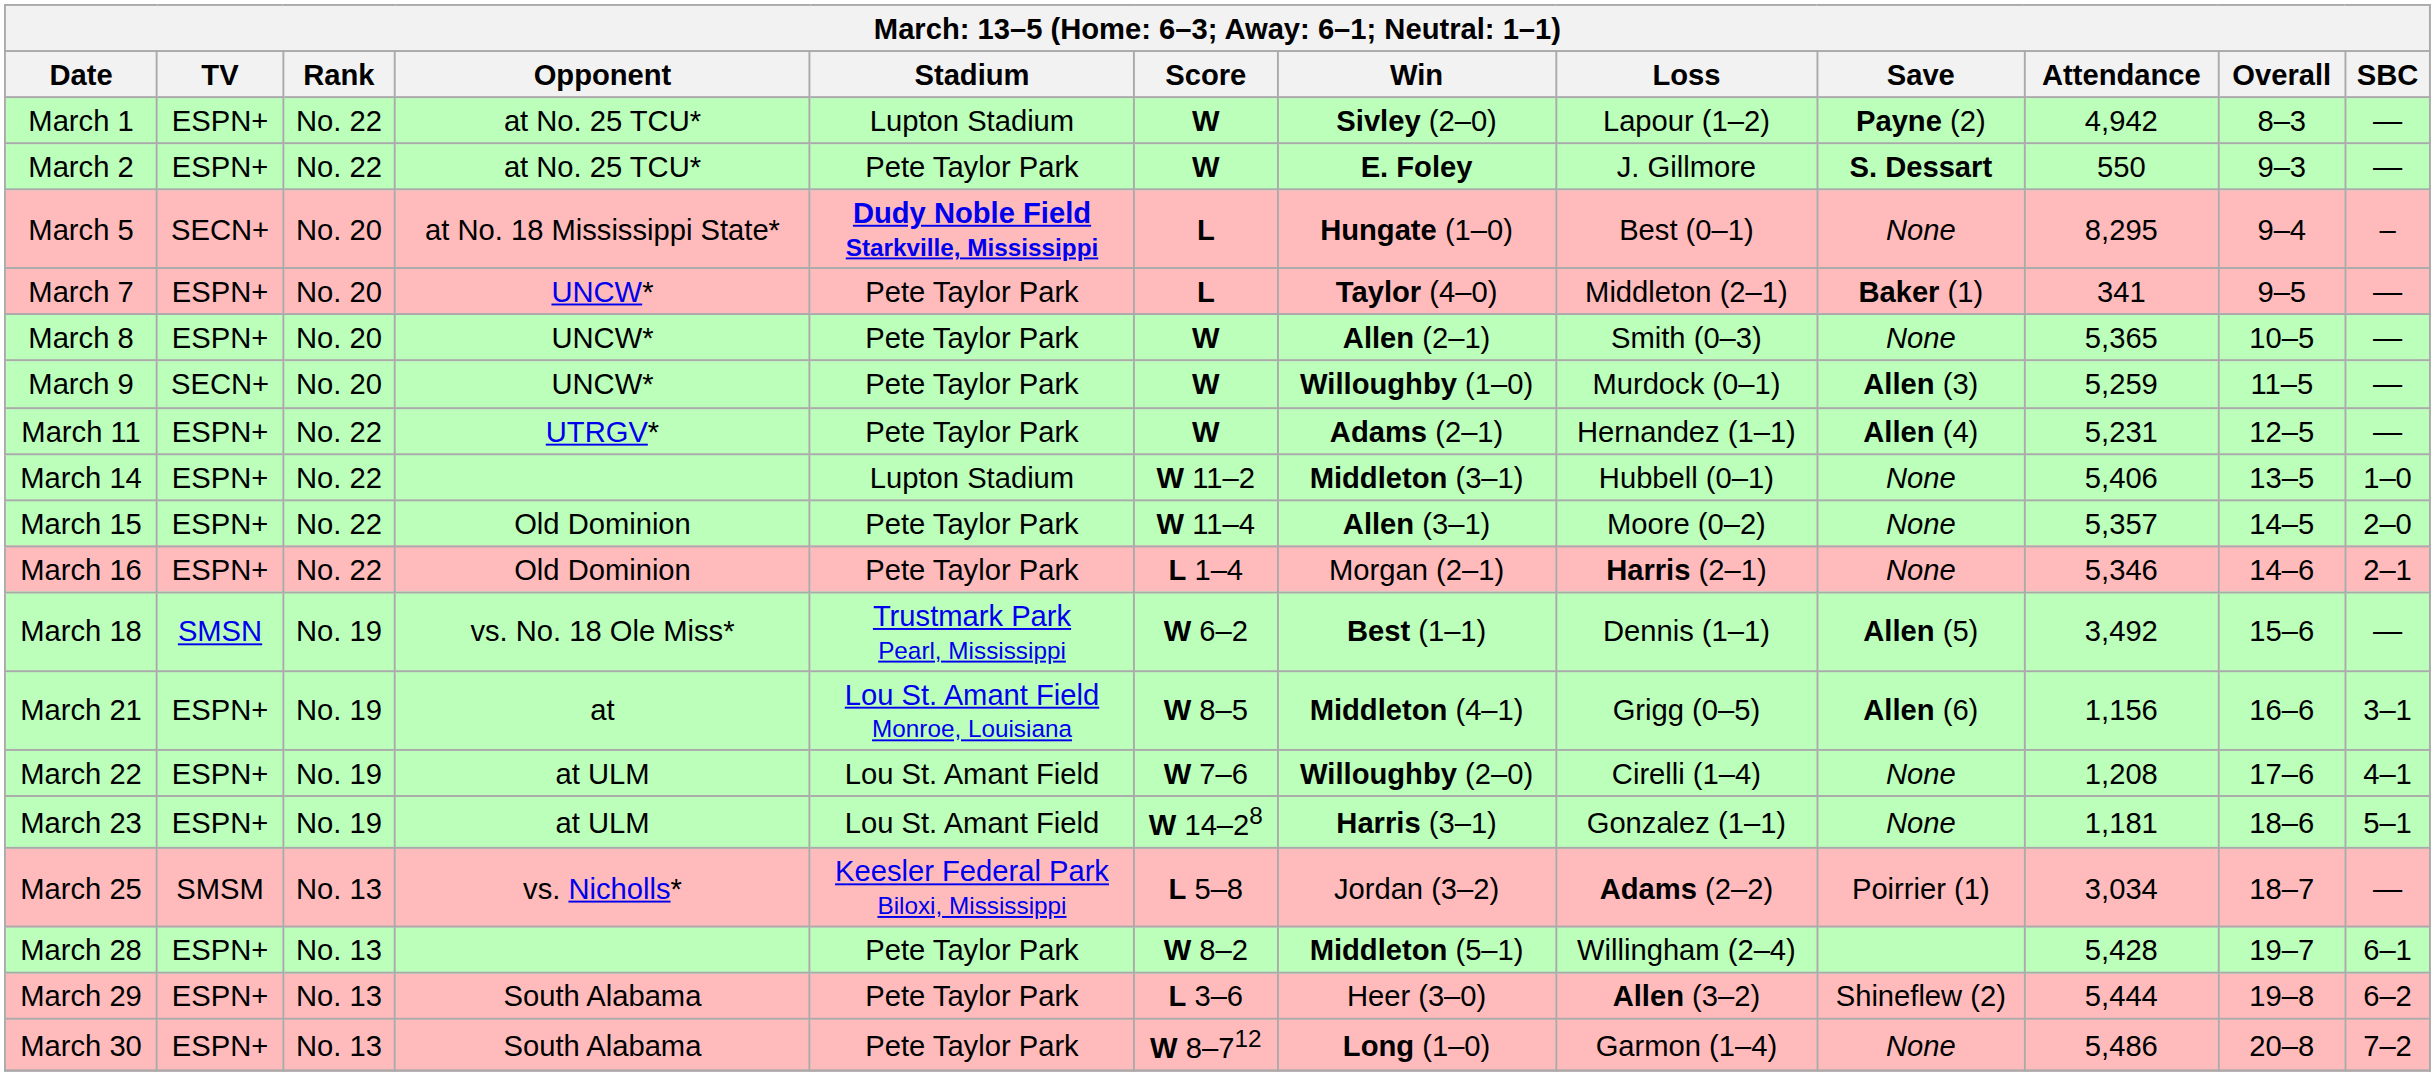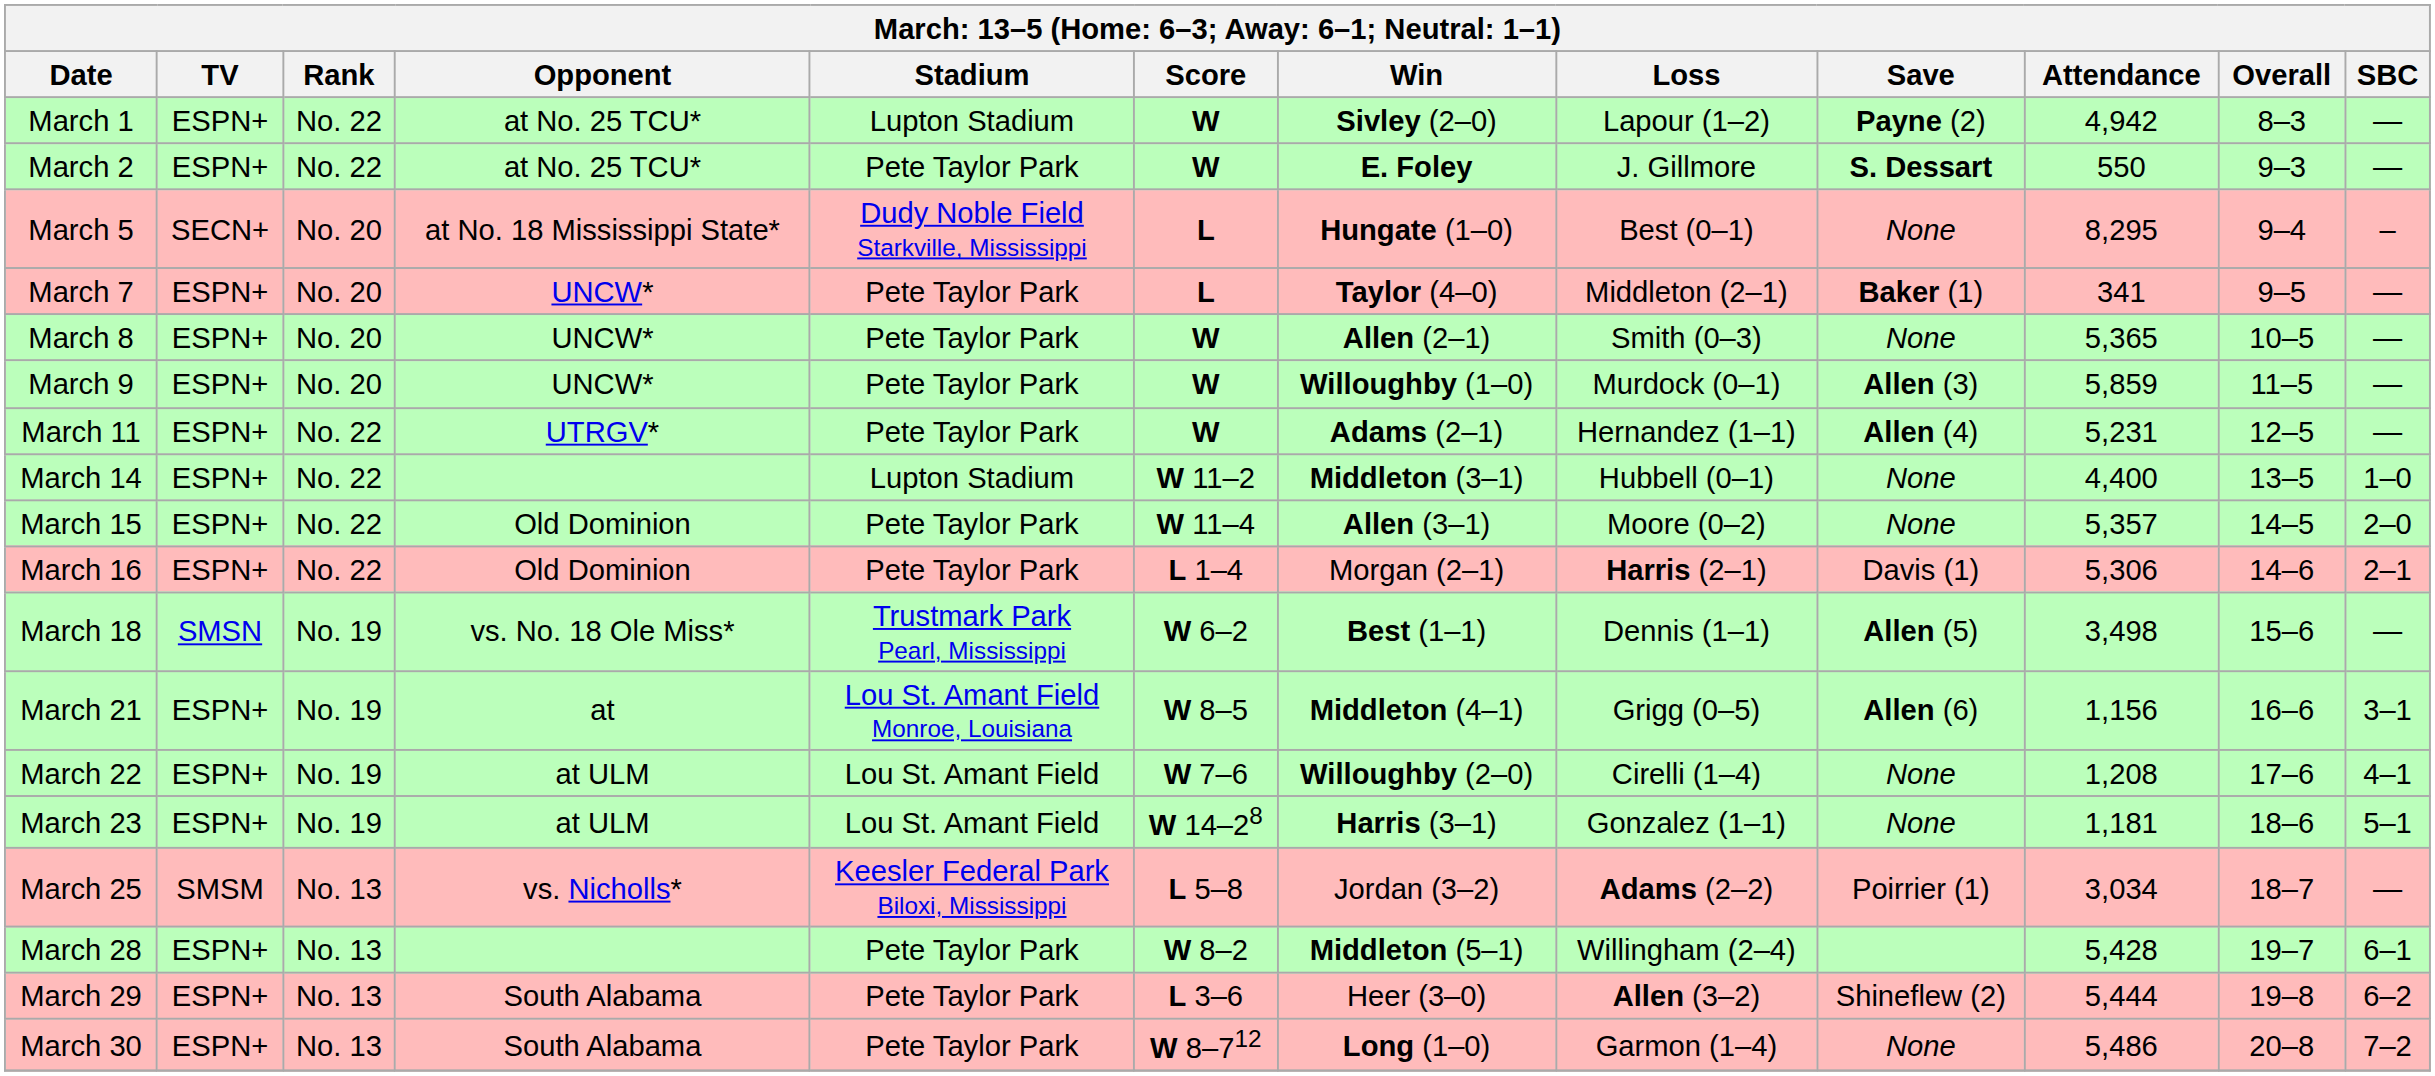(972, 229) bold -> (972, 229) normal
(220, 384) SECN+ -> (220, 384) ESPN+
(2121, 384) 5,259 -> (2121, 384) 5,859
(2121, 476) 5,406 -> (2121, 476) 4,400
(1921, 569) None -> (1921, 569) Davis (1)
(2121, 569) 5,346 -> (2121, 569) 5,306
(2121, 631) 3,492 -> (2121, 631) 3,498
